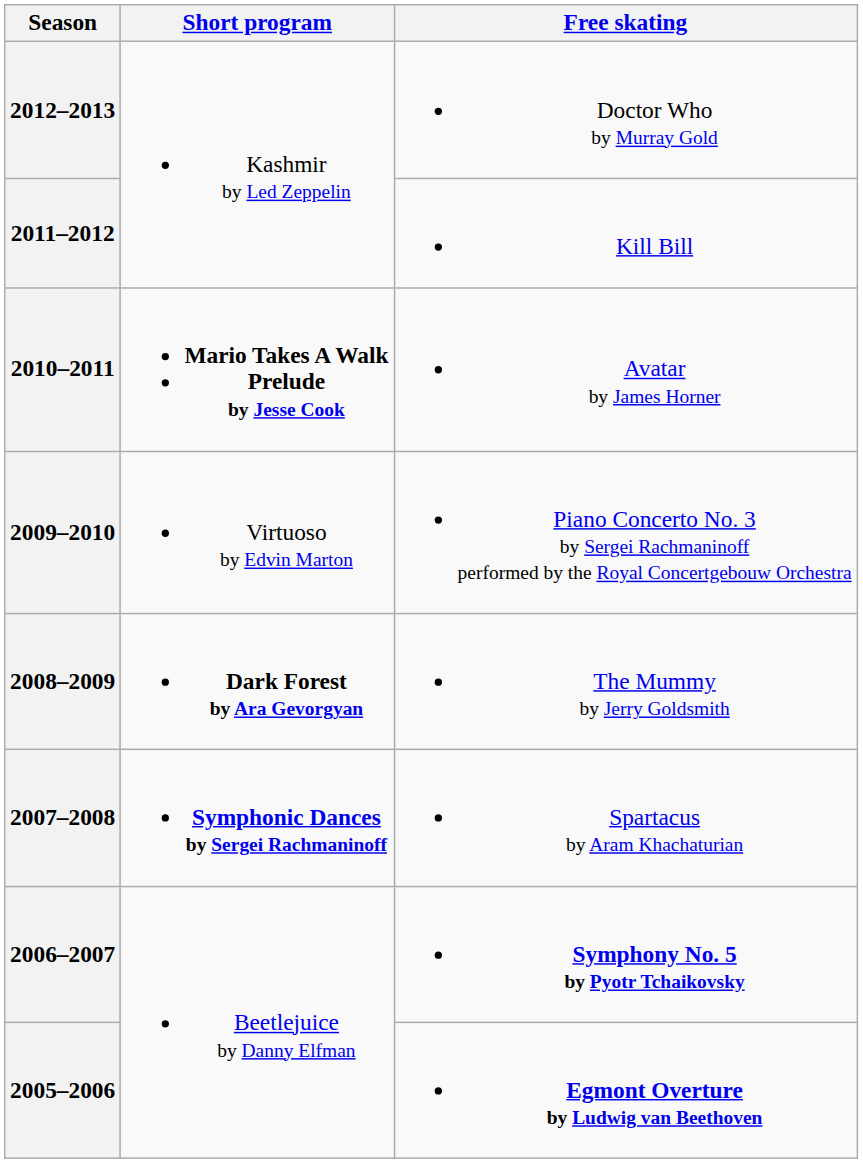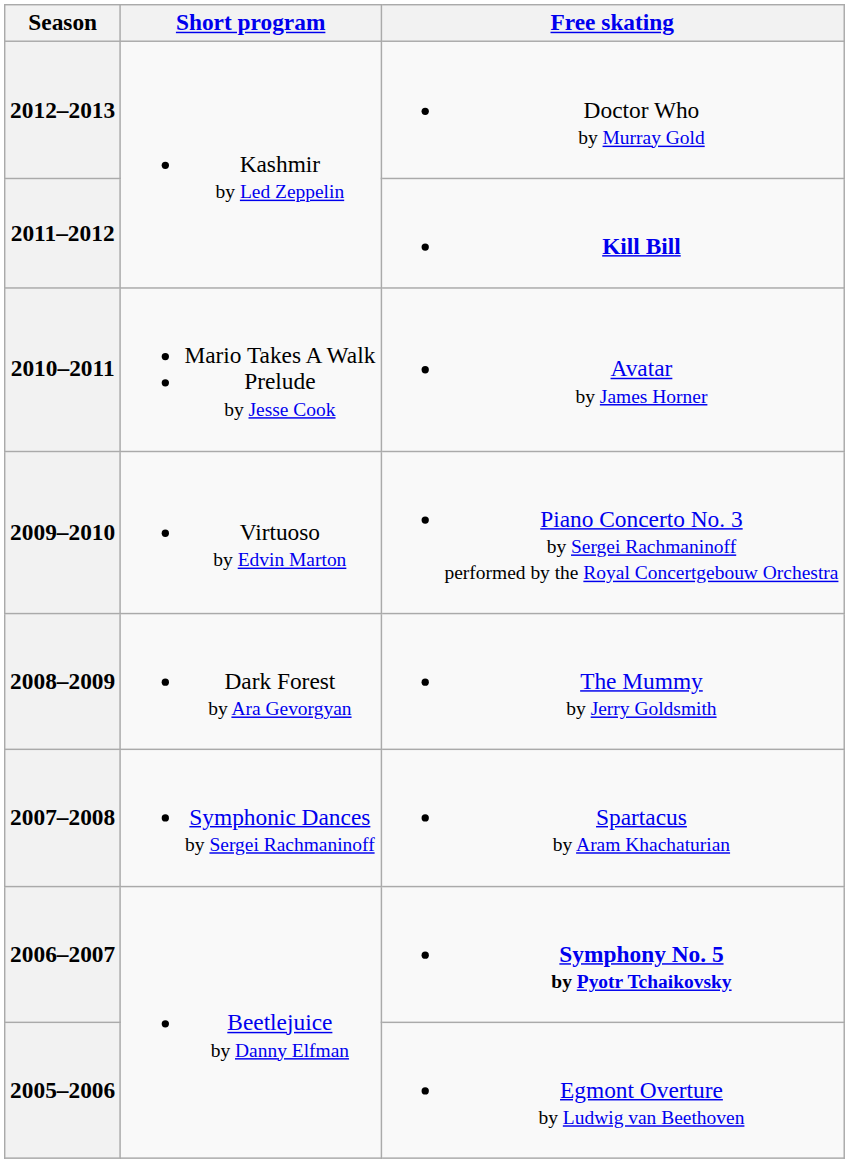(625, 246) normal -> (612, 246) bold
(257, 383) bold -> (251, 383) normal
(257, 695) bold -> (251, 695) normal
(257, 831) bold -> (251, 831) normal
(625, 1104) bold -> (612, 1104) normal
